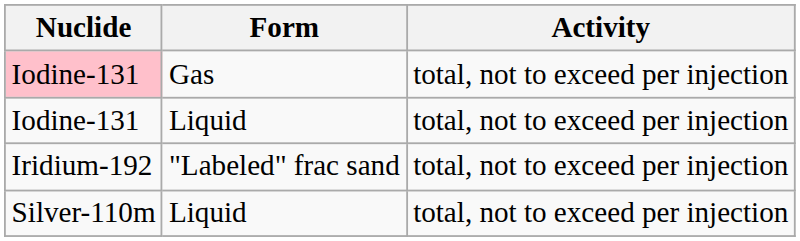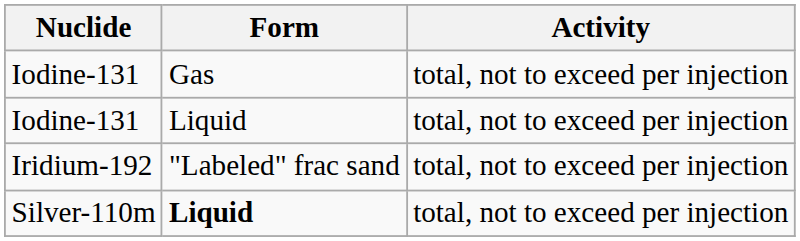(76, 73) pink background -> (76, 73) no background
(208, 212) normal -> (211, 212) bold
